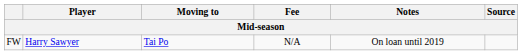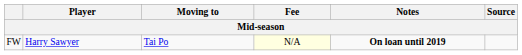(292, 42) no background -> (292, 42) lightyellow background
(408, 42) normal -> (408, 42) bold
